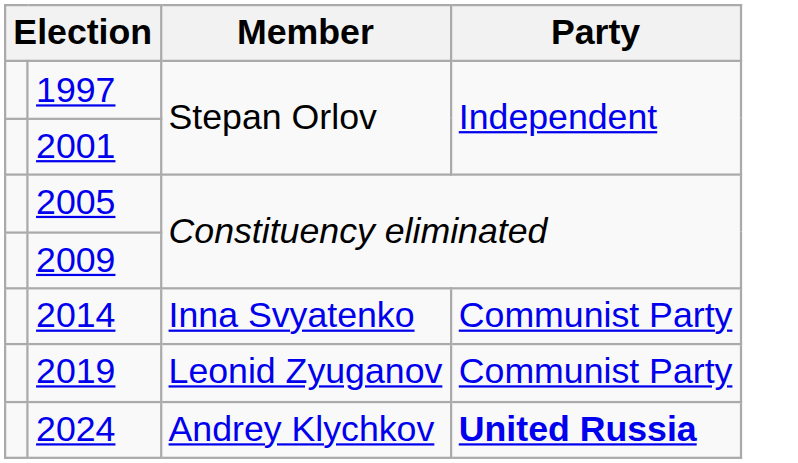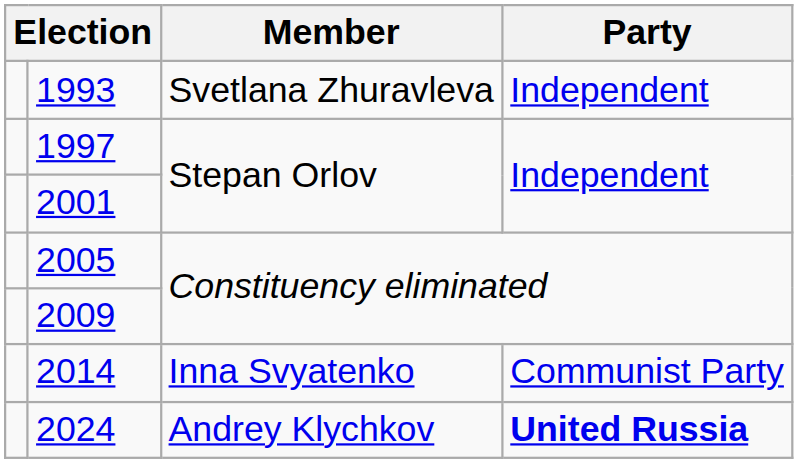+ row: (76, 89)
- row: (76, 372)
